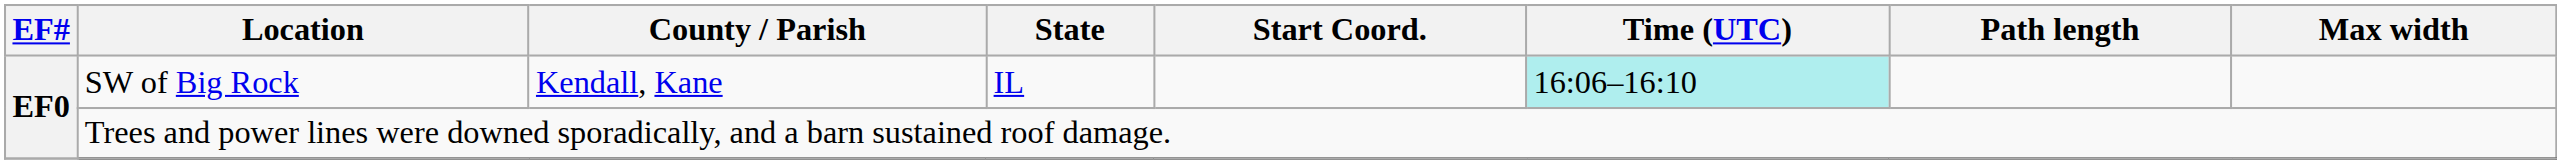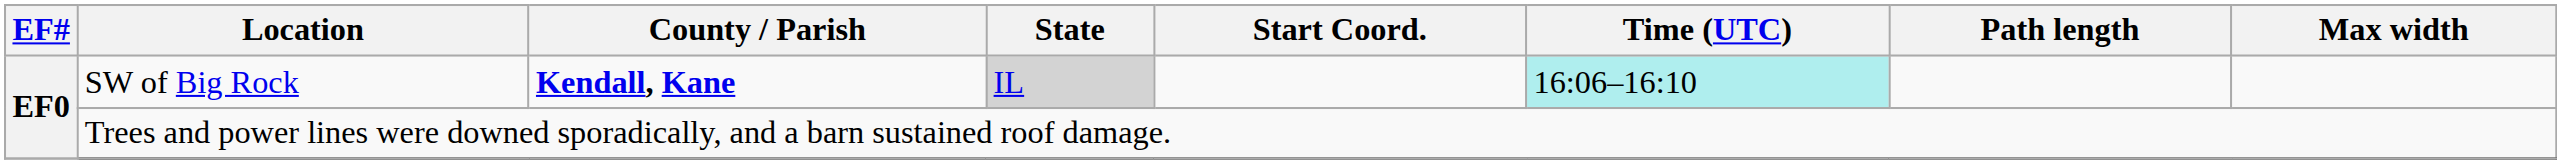(629, 81) normal -> (636, 81) bold
(1009, 81) no background -> (1009, 81) lightgrey background
